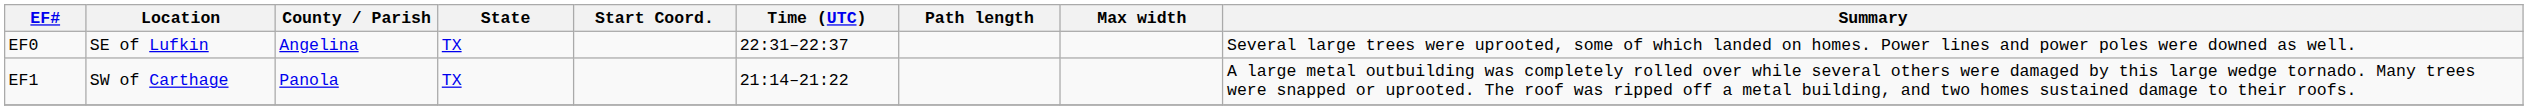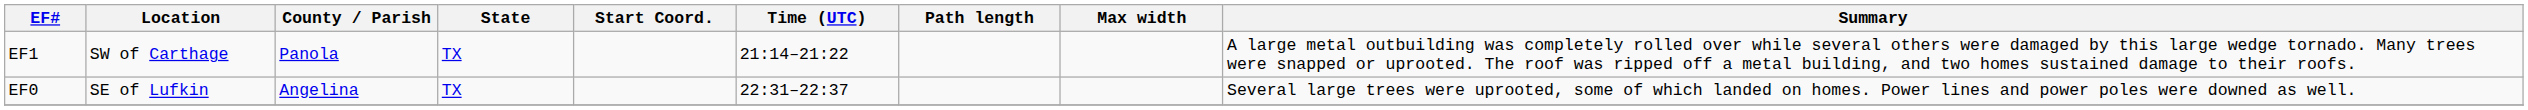rows swapped: (23, 81) <-> (23, 45)
